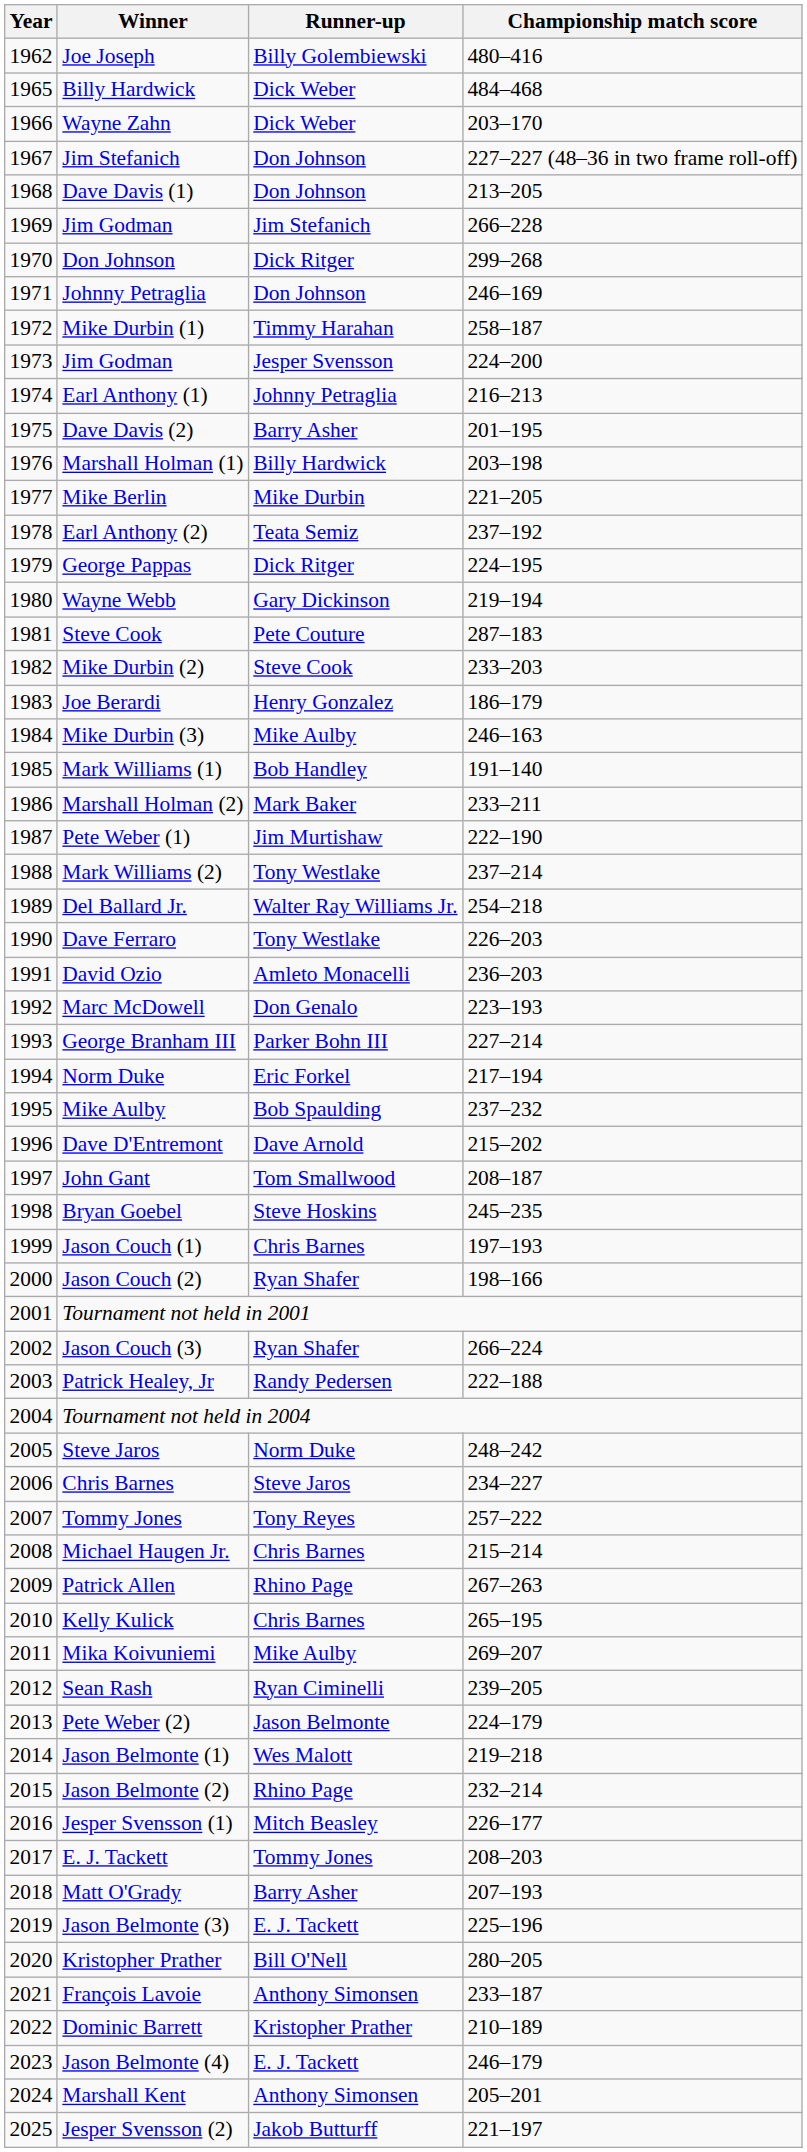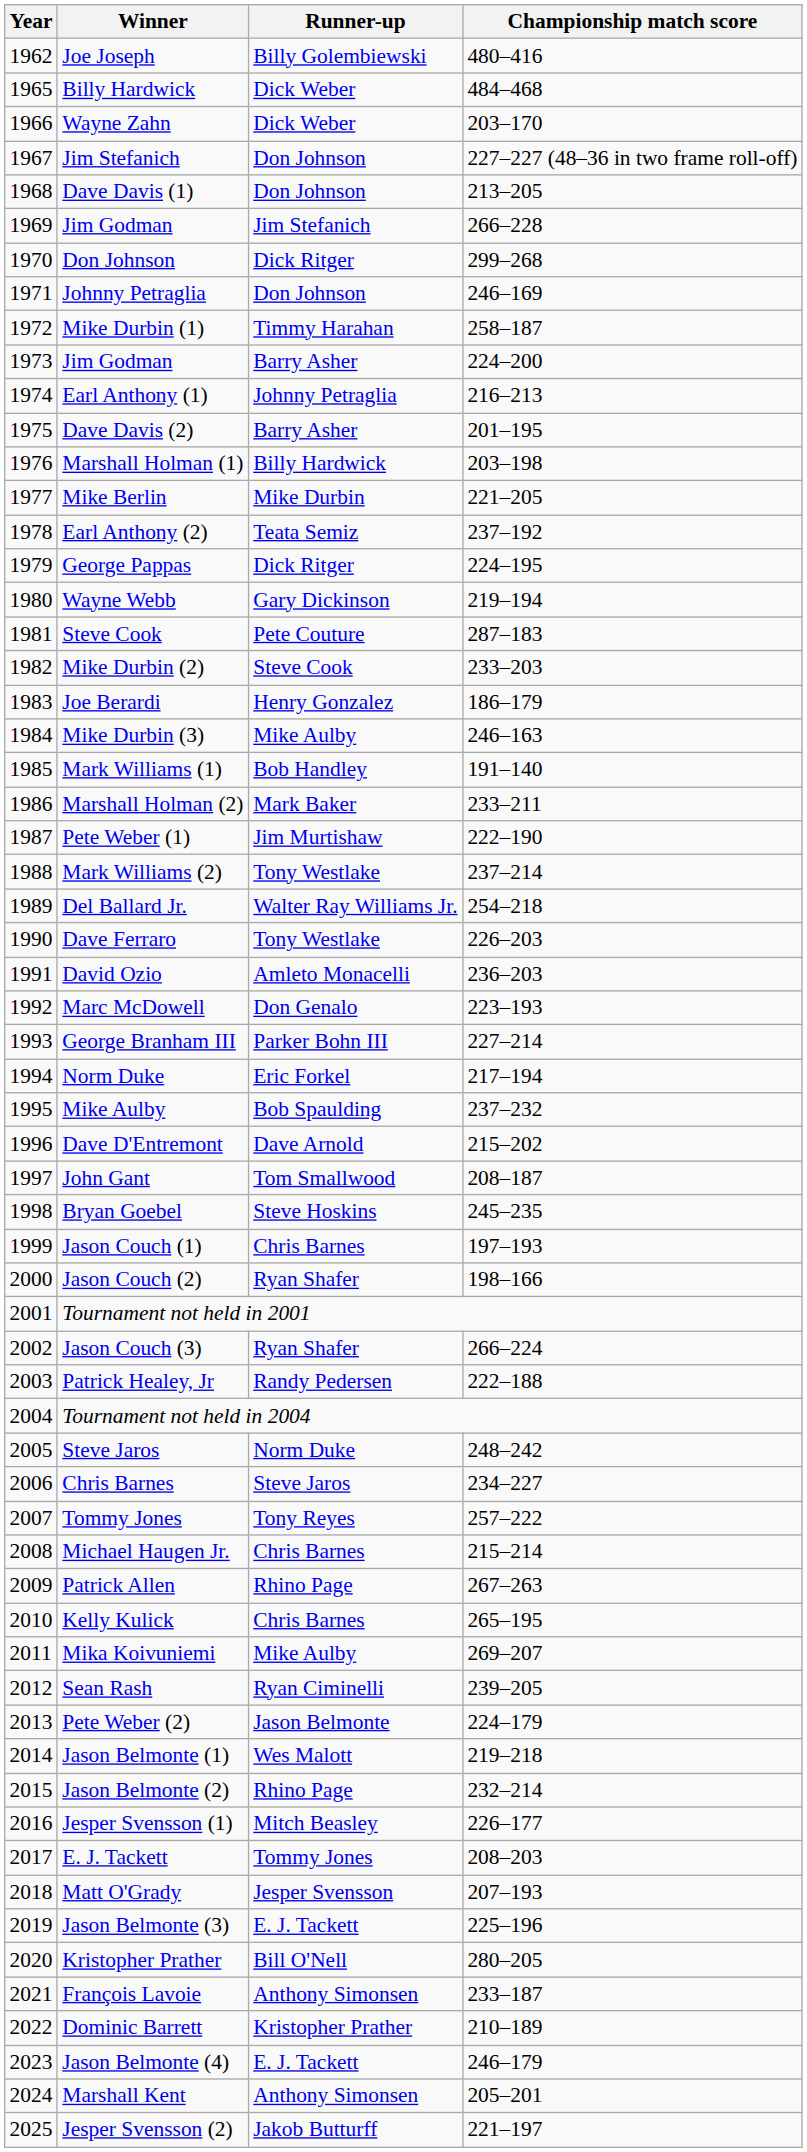(323, 361) Jesper Svensson -> (305, 361) Barry Asher
(305, 1891) Barry Asher -> (323, 1891) Jesper Svensson
